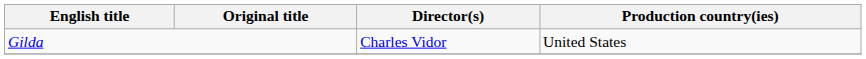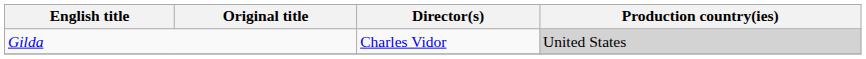(585, 41) no background -> (585, 41) lightgrey background
